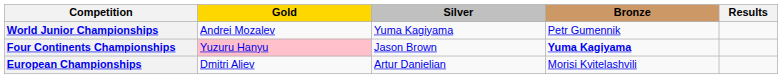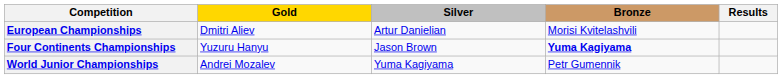rows swapped: (74, 64) <-> (83, 30)
(234, 47) pink background -> (234, 47) no background
